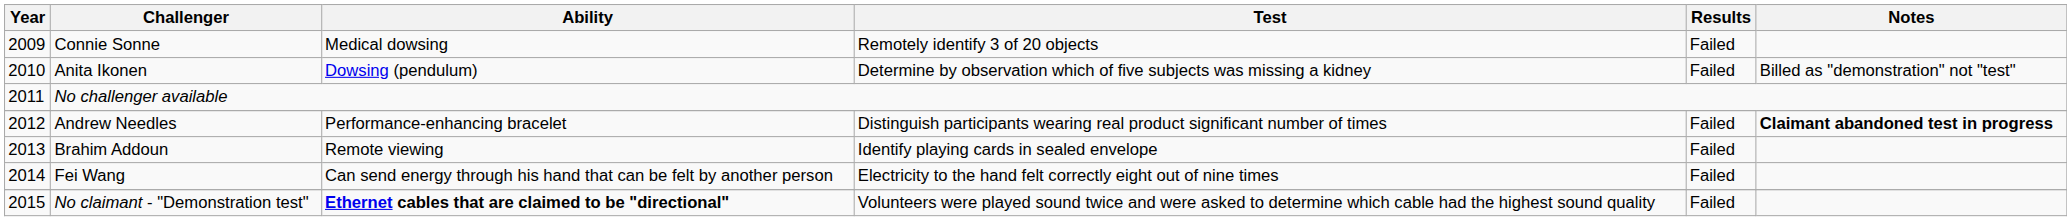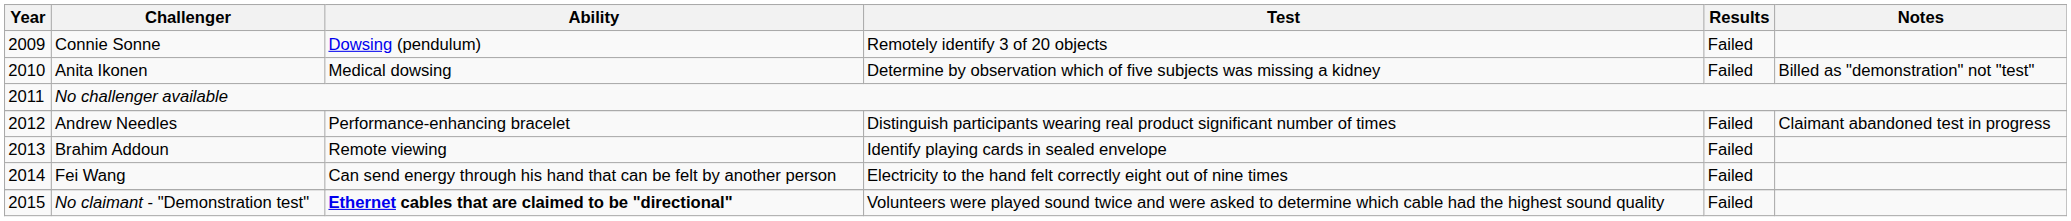(387, 44) Medical dowsing -> (405, 44) Dowsing (pendulum)
(401, 70) Dowsing (pendulum) -> (390, 70) Medical dowsing
(1906, 123) bold -> (1915, 123) normal
